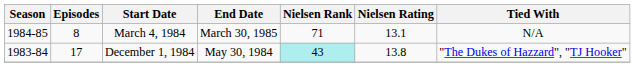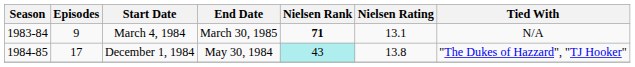(27, 33) 1984-85 -> (27, 33) 1983-84
(76, 33) 8 -> (76, 33) 9
(318, 33) normal -> (318, 33) bold
(27, 52) 1983-84 -> (27, 52) 1984-85
